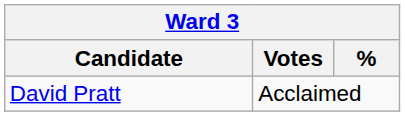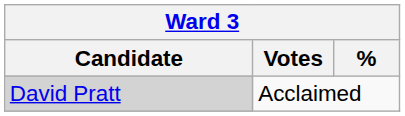(65, 93) no background -> (65, 93) lightgrey background
